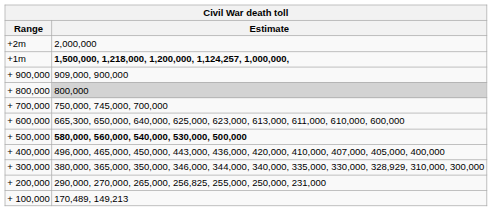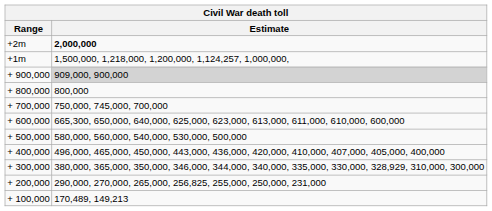(75, 44) normal -> (75, 44) bold
(172, 59) bold -> (172, 59) normal
(91, 75) no background -> (91, 75) lightgrey background
(71, 90) lightgrey background -> (71, 90) no background
(151, 136) bold -> (151, 136) normal
